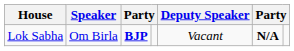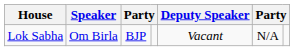(136, 35) bold -> (136, 35) normal
(268, 35) bold -> (268, 35) normal
